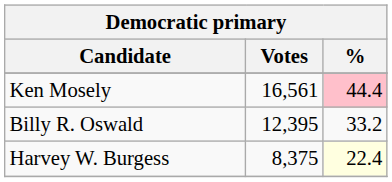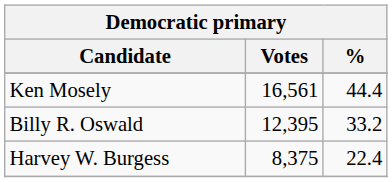(364, 90) pink background -> (364, 90) no background
(364, 158) lightyellow background -> (364, 158) no background
